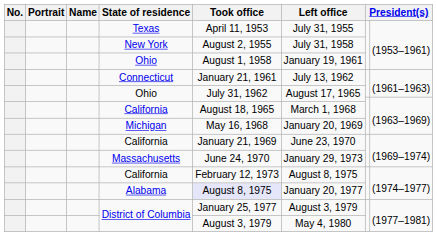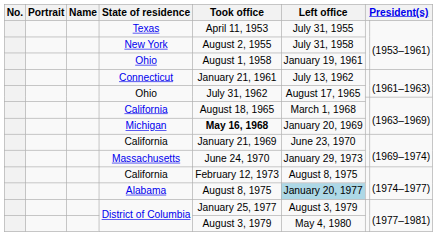(237, 126) normal -> (237, 126) bold
(237, 191) lavender background -> (237, 191) no background
(323, 191) no background -> (323, 191) lightblue background
